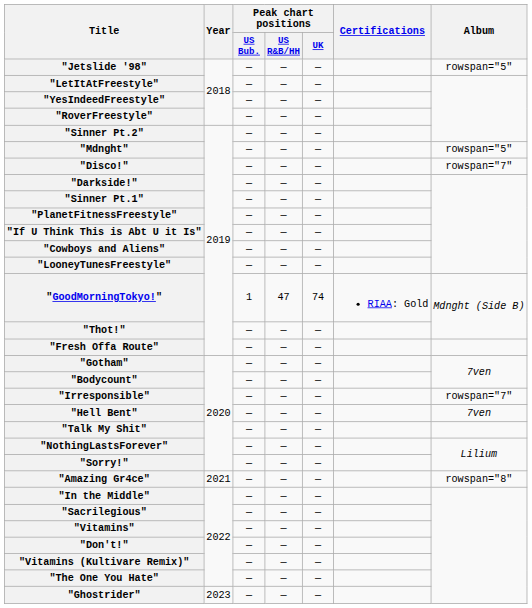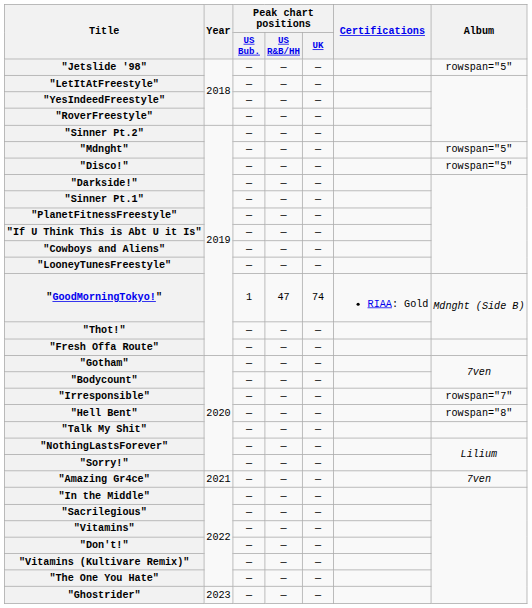(479, 166) rowspan="7" -> (479, 166) rowspan="5"
(479, 413) 7ven -> (479, 413) rowspan="8"
(479, 479) rowspan="8" -> (479, 479) 7ven
